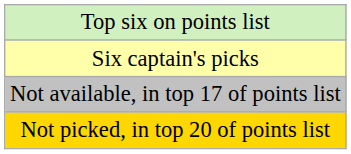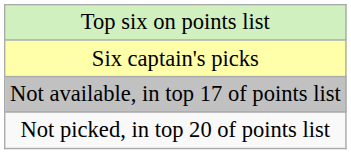(175, 129) gold background -> (175, 129) no background
